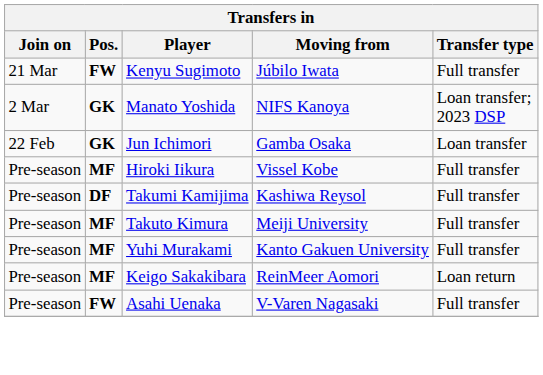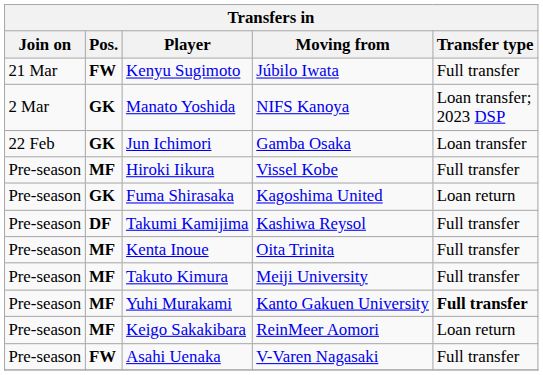+ row: (180, 196)
+ row: (167, 249)
(478, 249) normal -> (482, 303) bold
